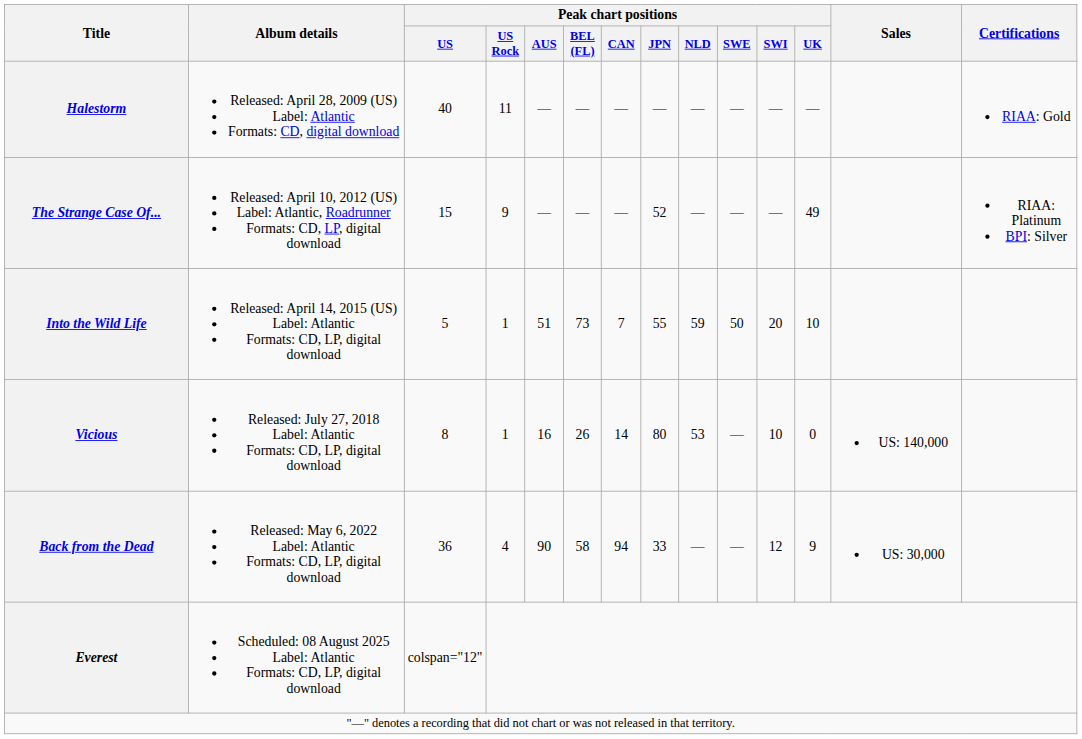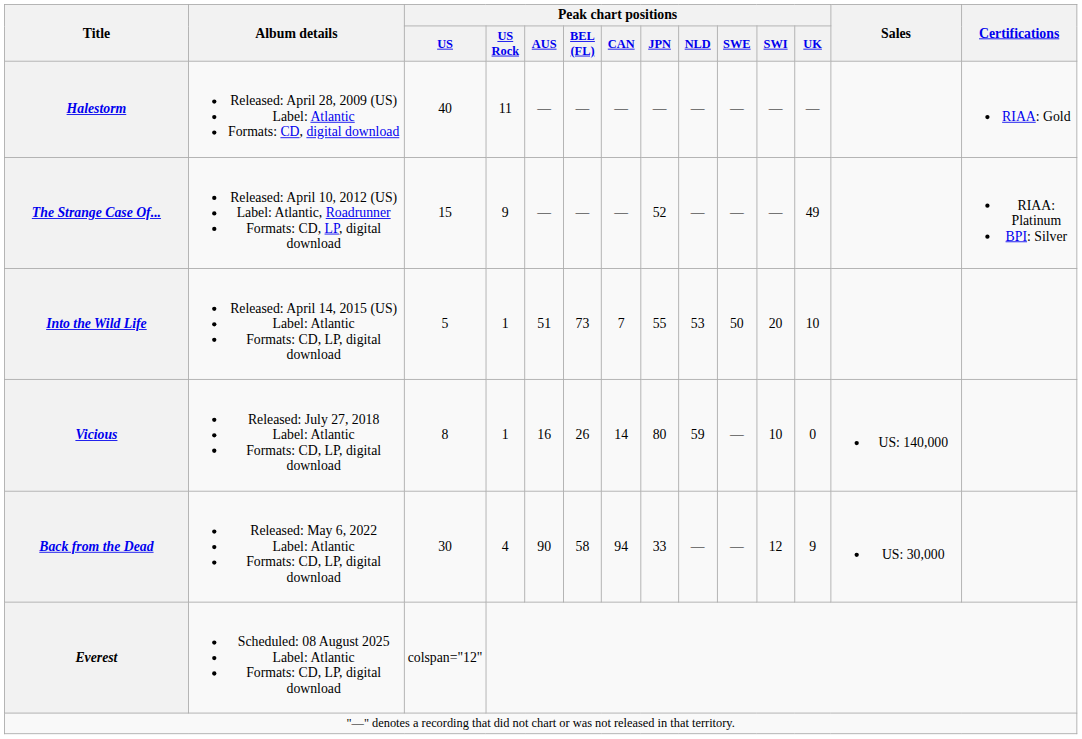(698, 324) 59 -> (698, 324) 53
(698, 435) 53 -> (698, 435) 59
(445, 546) 36 -> (445, 546) 30
